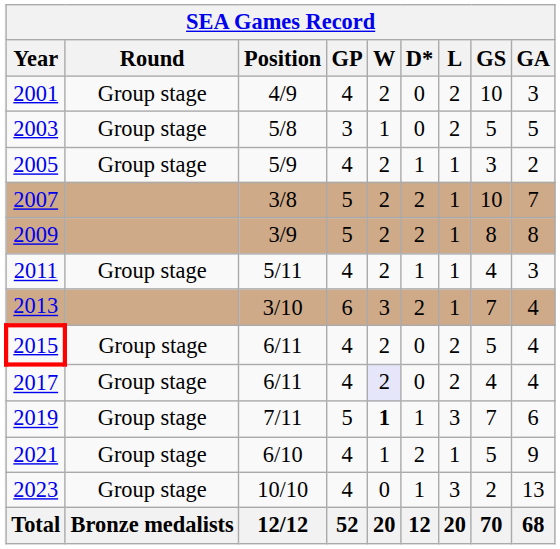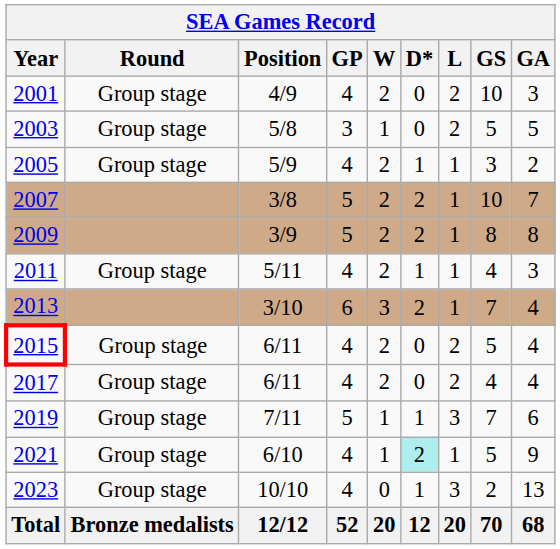(384, 382) lavender background -> (384, 382) no background
(384, 418) bold -> (384, 418) normal
(419, 454) no background -> (419, 454) paleturquoise background
